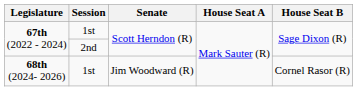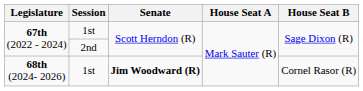(152, 71) normal -> (155, 71) bold
